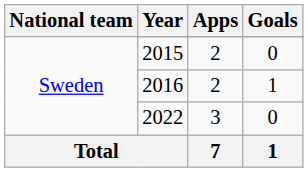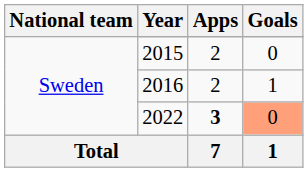(215, 118) normal -> (215, 118) bold
(273, 118) no background -> (273, 118) lightsalmon background
